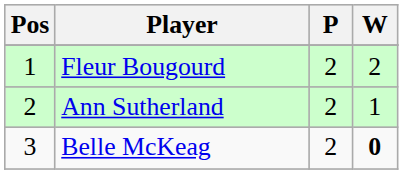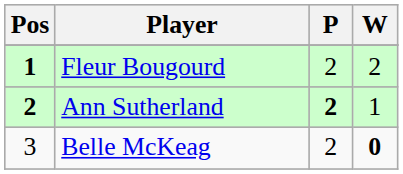(30, 65) normal -> (30, 65) bold
(30, 106) normal -> (30, 106) bold
(331, 106) normal -> (331, 106) bold
